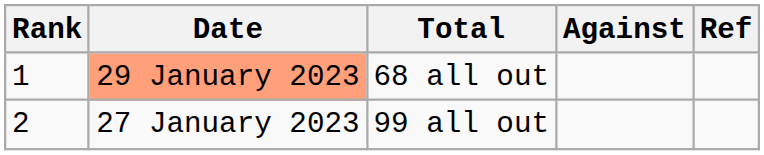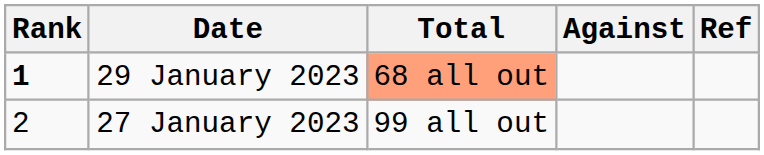(21, 77) normal -> (21, 77) bold
(228, 77) lightsalmon background -> (228, 77) no background
(461, 77) no background -> (461, 77) lightsalmon background
